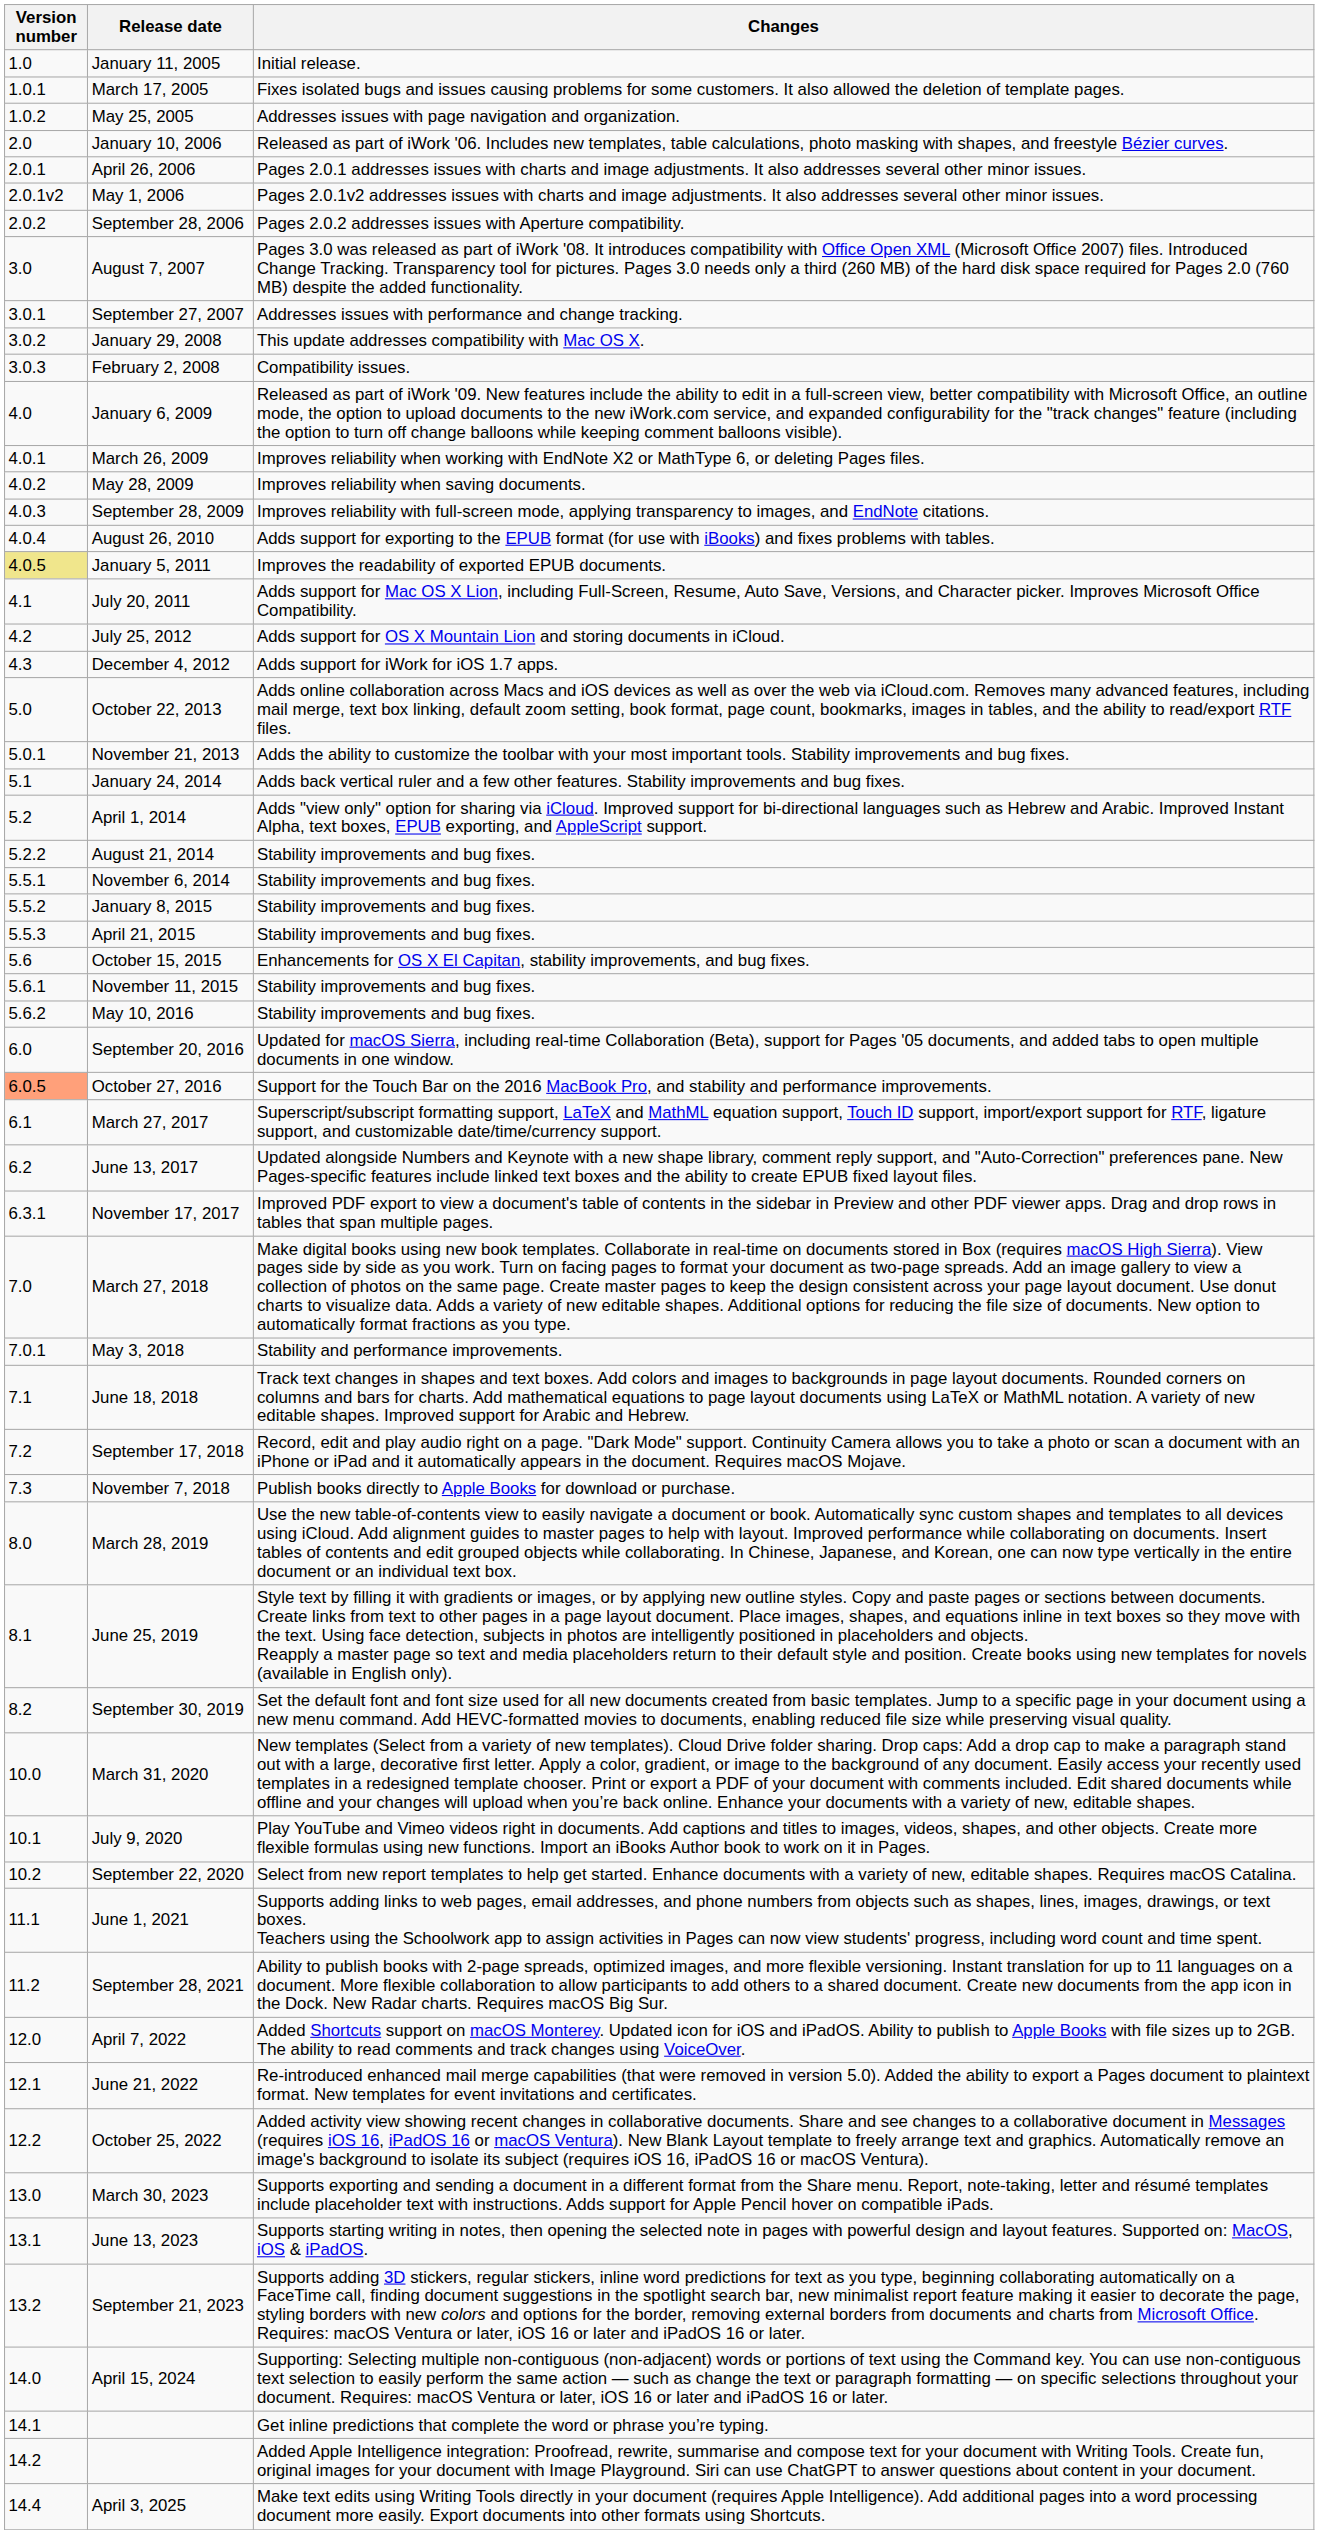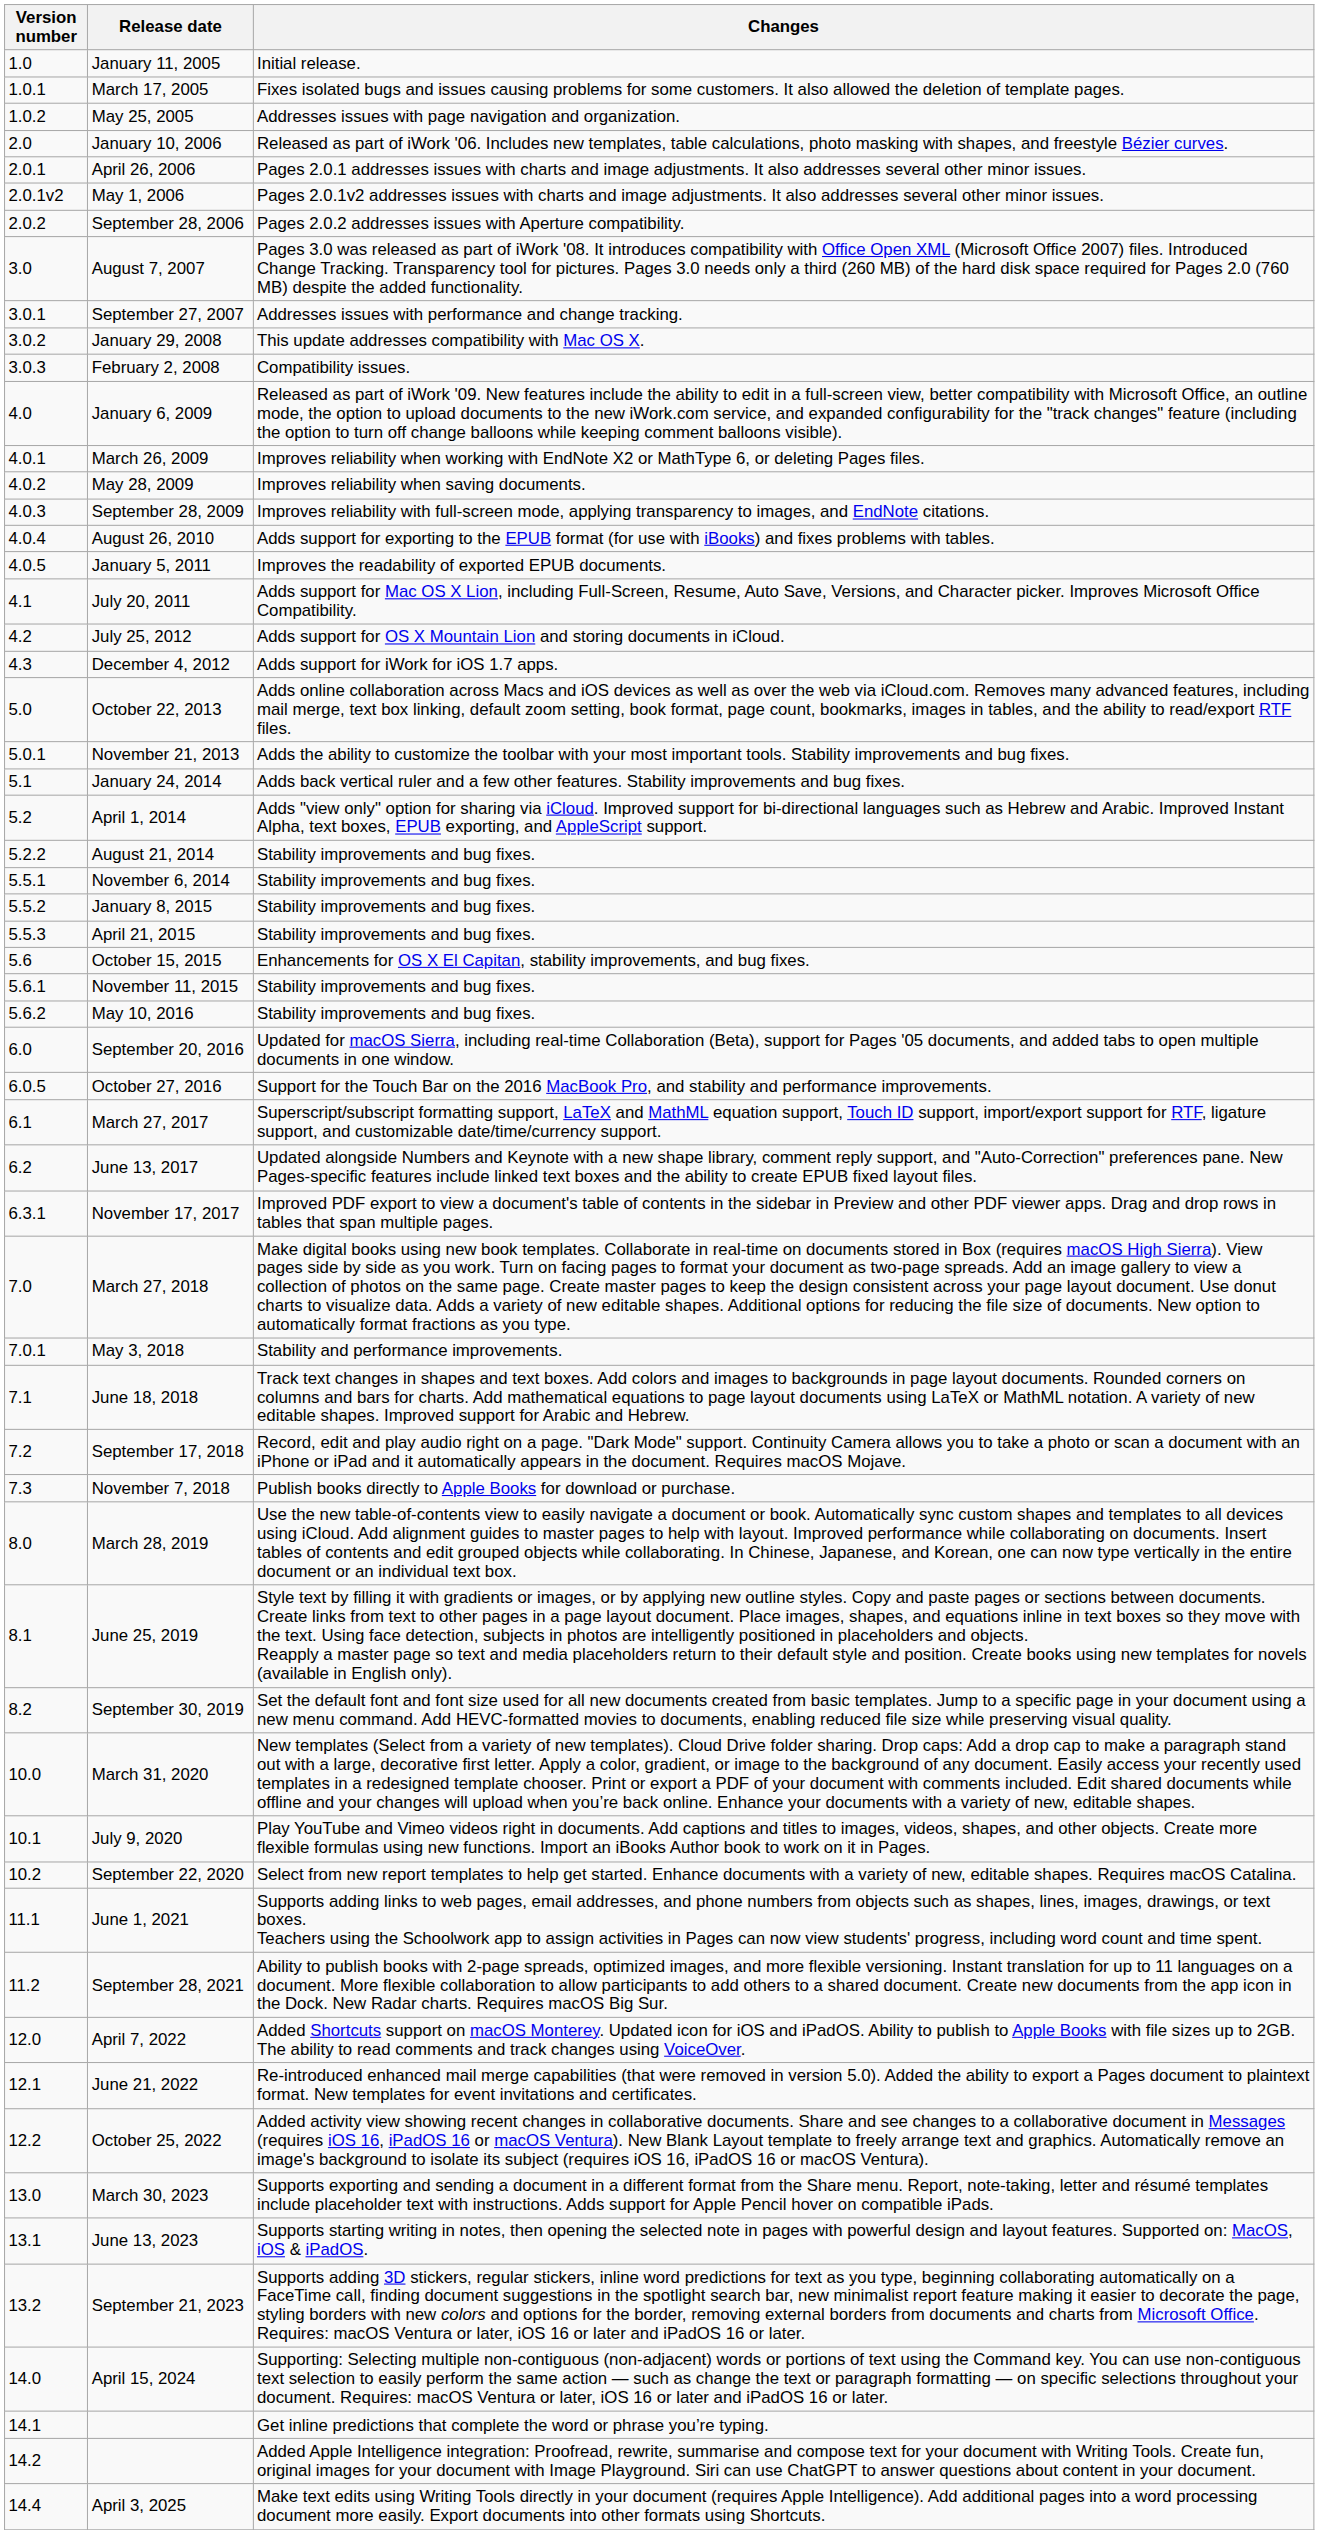(27, 565) khaki background -> (27, 565) no background
(27, 1086) lightsalmon background -> (27, 1086) no background
